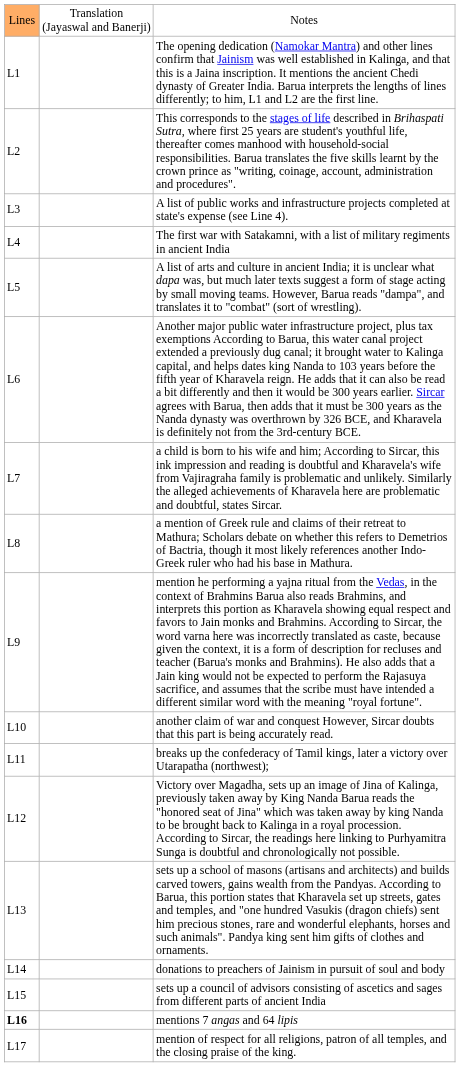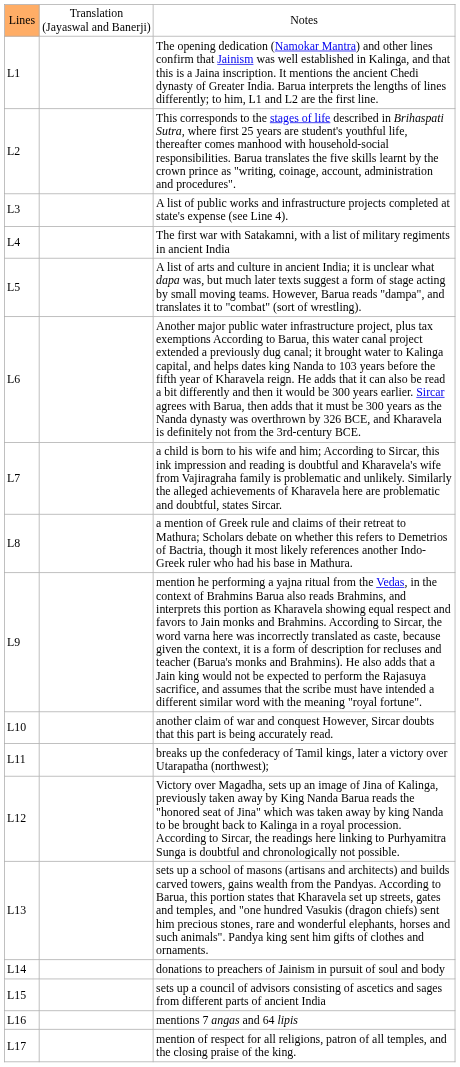(17, 1020) bold -> (17, 1020) normal
